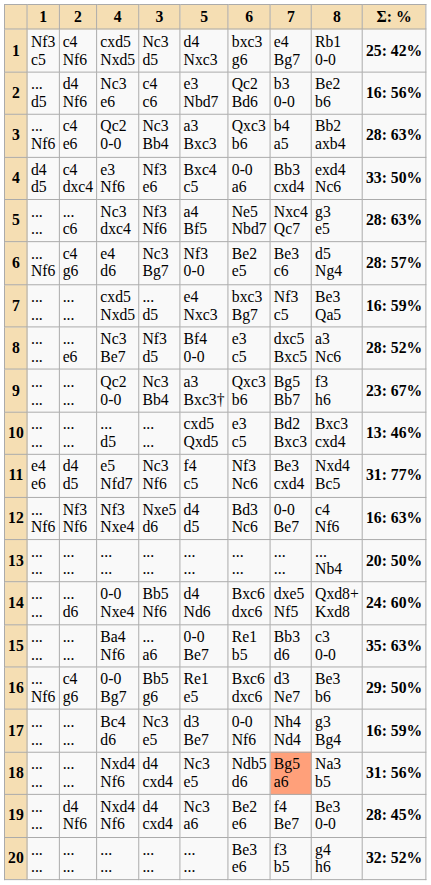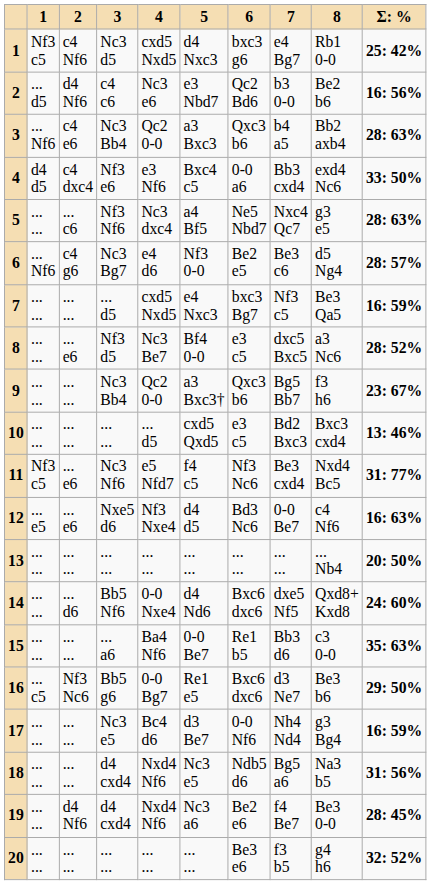columns swapped: (159, 16) <-> (118, 16)
(38, 475) e4 e6 -> (43, 475) Nf3 c5
(70, 475) d4 d5 -> (70, 475) ... e6
(43, 518) ... Nf6 -> (38, 518) ... e5
(75, 518) Nf3 Nf6 -> (70, 518) ... e6
(43, 688) ... Nf6 -> (38, 688) ... c5
(70, 688) c4 g6 -> (76, 688) Nf3 Nc6
(287, 773) lightsalmon background -> (287, 773) no background
